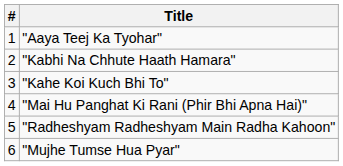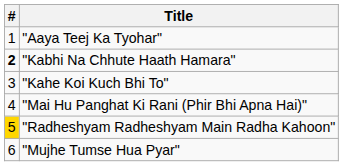(12, 61) normal -> (12, 61) bold
(12, 128) no background -> (12, 128) gold background
